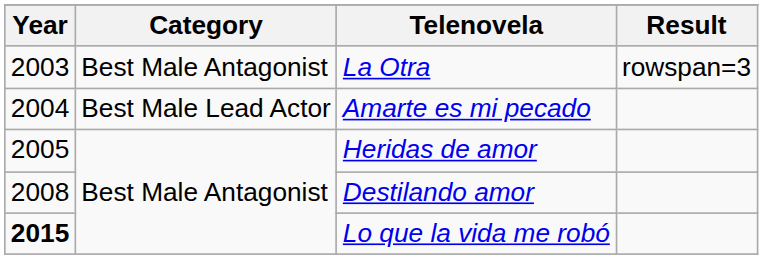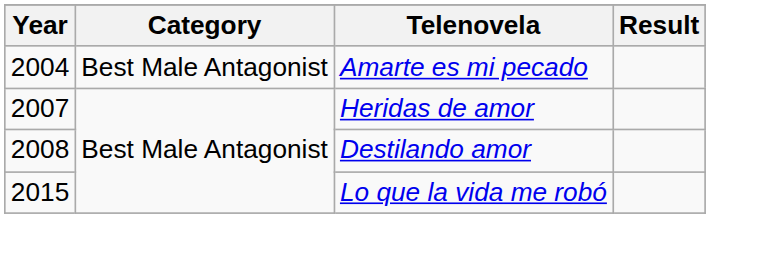- row: (387, 66)
(206, 108) Best Male Lead Actor -> (205, 66) Best Male Antagonist
(40, 150) 2005 -> (40, 108) 2007
(40, 233) bold -> (40, 191) normal
